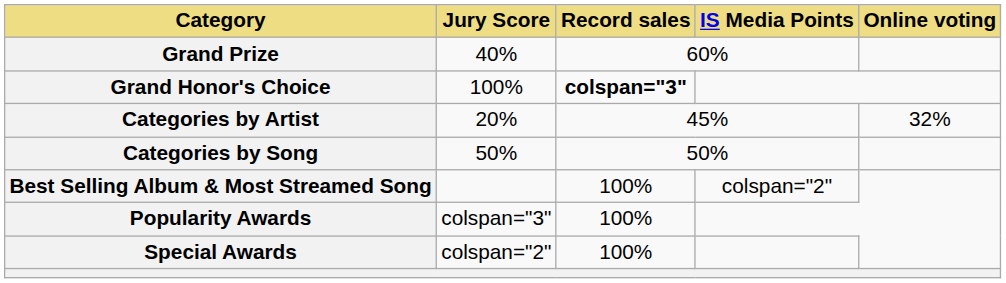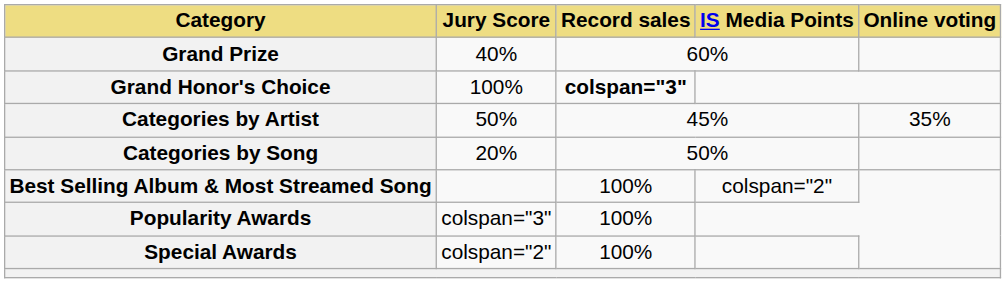(496, 119) 20% -> (496, 119) 50%
(930, 119) 32% -> (930, 119) 35%
(496, 152) 50% -> (496, 152) 20%
